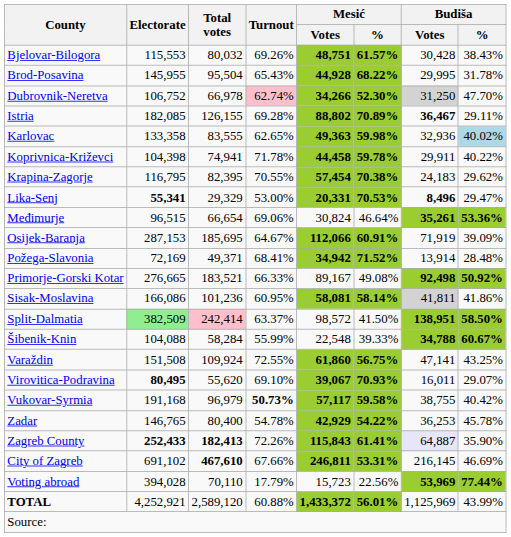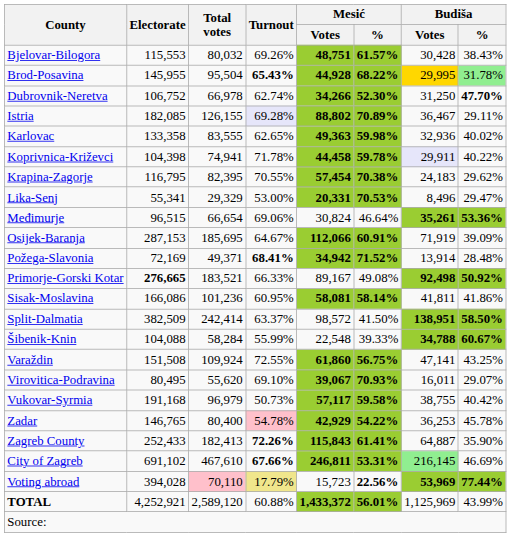(274, 75) normal -> (273, 75) bold
(438, 75) no background -> (438, 75) gold background
(483, 75) no background -> (483, 75) lightgreen background
(274, 95) pink background -> (274, 95) no background
(438, 95) lightgrey background -> (438, 95) no background
(483, 95) normal -> (482, 95) bold
(274, 116) no background -> (274, 116) lavender background
(438, 116) bold -> (438, 116) normal
(483, 136) lightblue background -> (483, 136) no background
(438, 156) no background -> (438, 156) lavender background
(168, 197) bold -> (168, 197) normal
(441, 197) bold -> (441, 197) normal
(274, 258) normal -> (273, 258) bold
(165, 278) normal -> (165, 278) bold
(438, 298) lightgrey background -> (438, 298) no background
(165, 319) lightgreen background -> (165, 319) no background
(222, 319) pink background -> (222, 319) no background
(168, 380) bold -> (168, 380) normal
(273, 400) bold -> (274, 400) normal
(274, 420) no background -> (274, 420) pink background
(165, 440) bold -> (165, 440) normal
(222, 440) bold -> (222, 440) normal
(274, 440) normal -> (273, 440) bold
(438, 440) lavender background -> (438, 440) no background
(222, 461) bold -> (222, 461) normal
(274, 461) normal -> (273, 461) bold
(435, 461) no background -> (435, 461) lightgreen background
(225, 481) no background -> (225, 481) pink background
(274, 481) no background -> (274, 481) khaki background
(379, 481) normal -> (378, 481) bold
